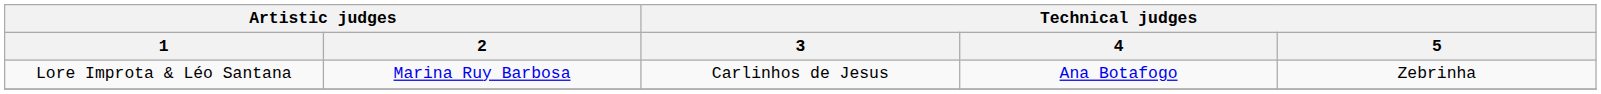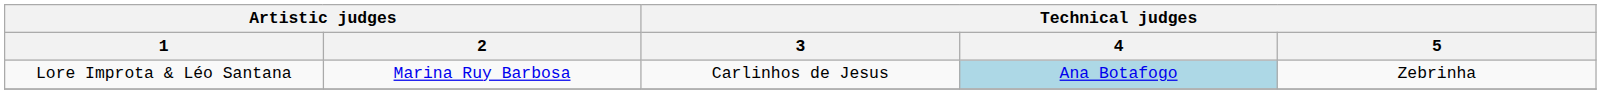(1119, 74) no background -> (1119, 74) lightblue background
